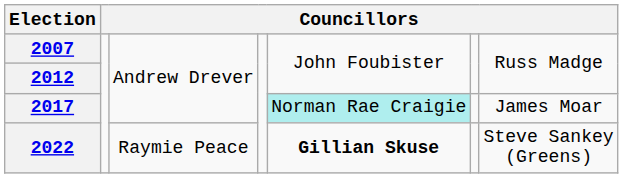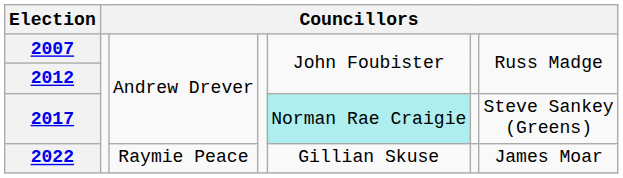(549, 108) James Moar -> (549, 118) Steve Sankey (Greens)
(369, 148) bold -> (369, 158) normal
(549, 148) Steve Sankey (Greens) -> (549, 158) James Moar
